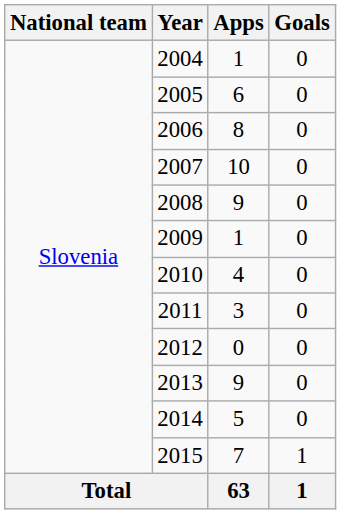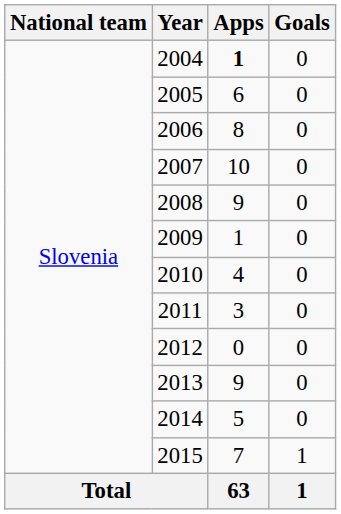(239, 58) normal -> (239, 58) bold
